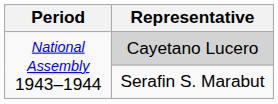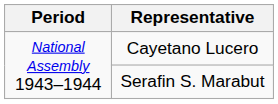(192, 48) lightgrey background -> (192, 48) no background
